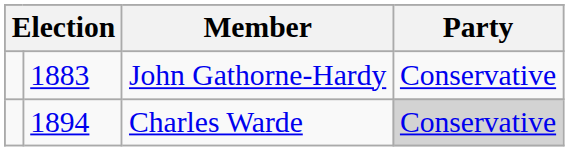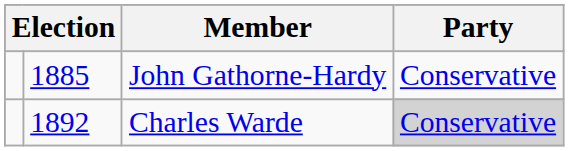(60, 74) 1883 -> (60, 74) 1885
(60, 121) 1894 -> (60, 121) 1892
